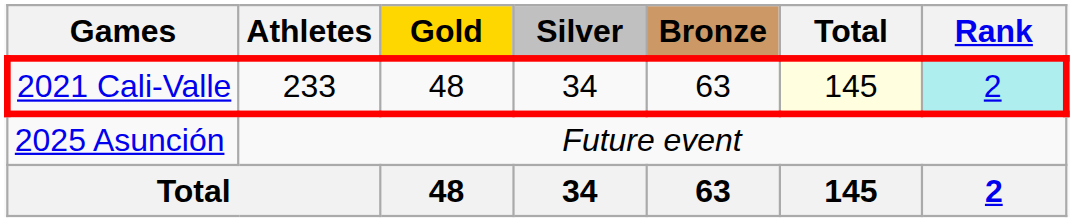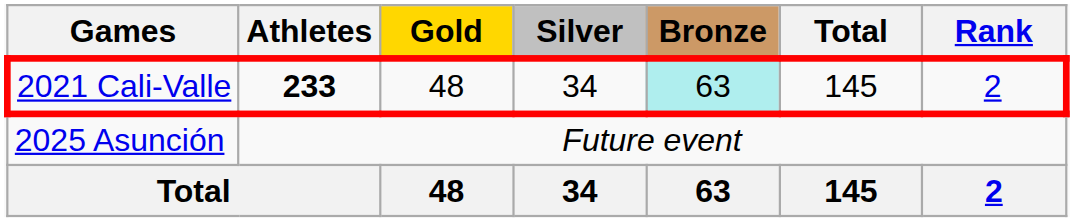(309, 86) normal -> (309, 86) bold
(713, 86) no background -> (713, 86) paleturquoise background
(851, 86) lightyellow background -> (851, 86) no background
(993, 86) paleturquoise background -> (993, 86) no background
